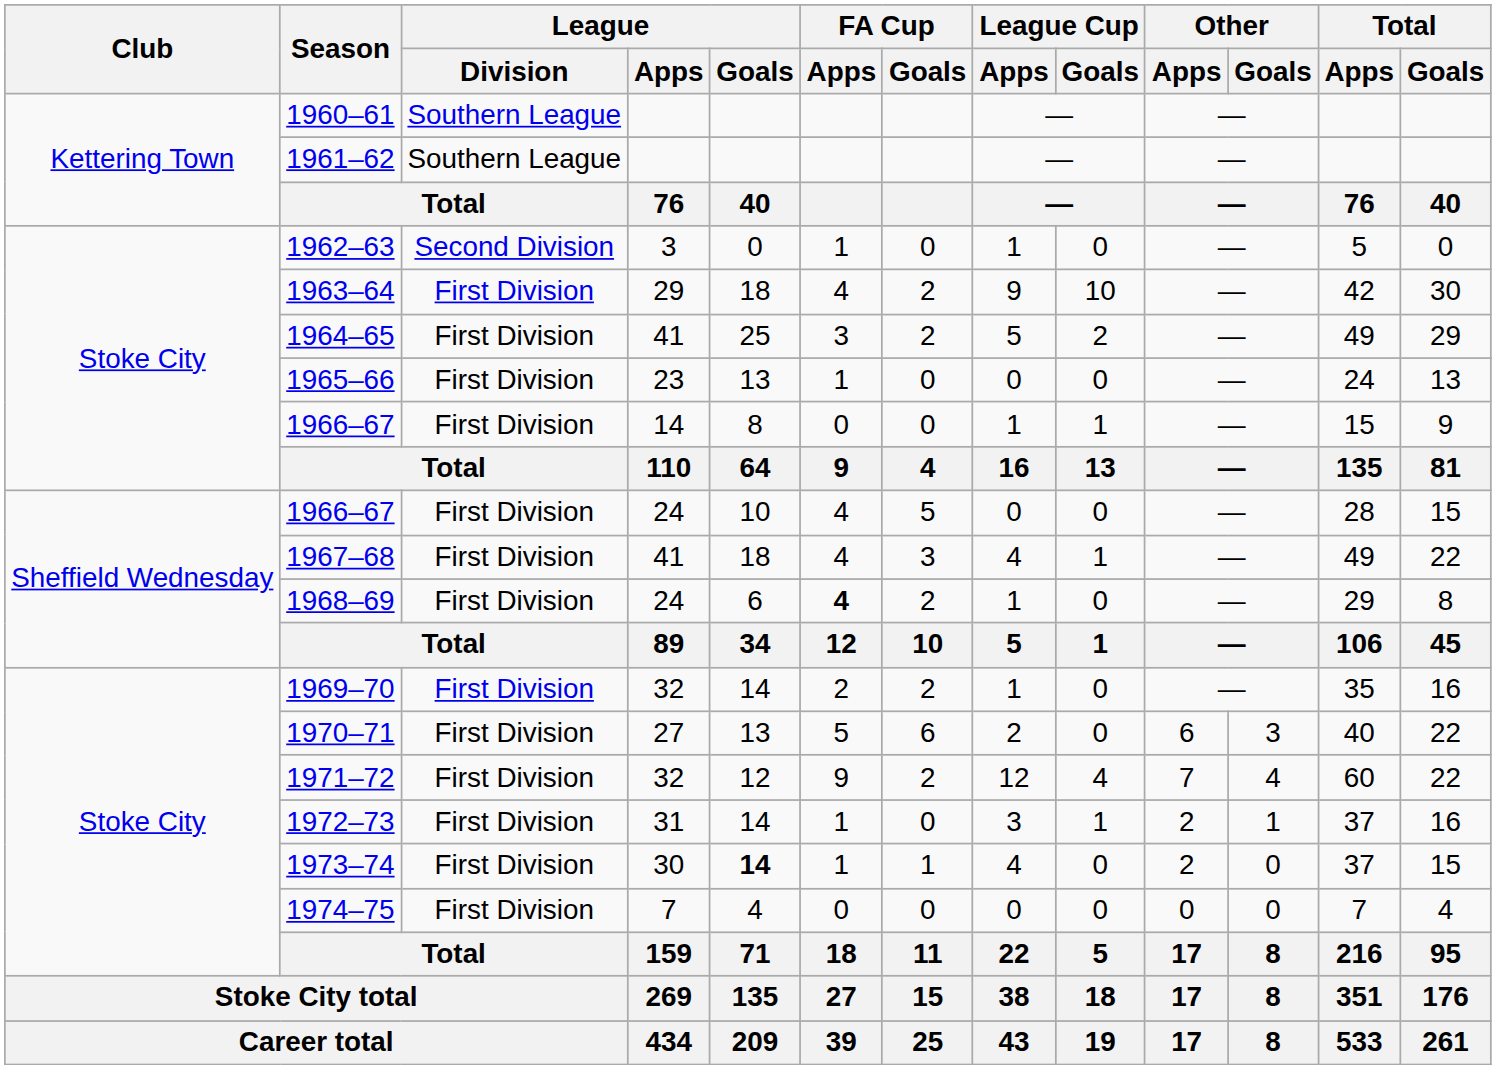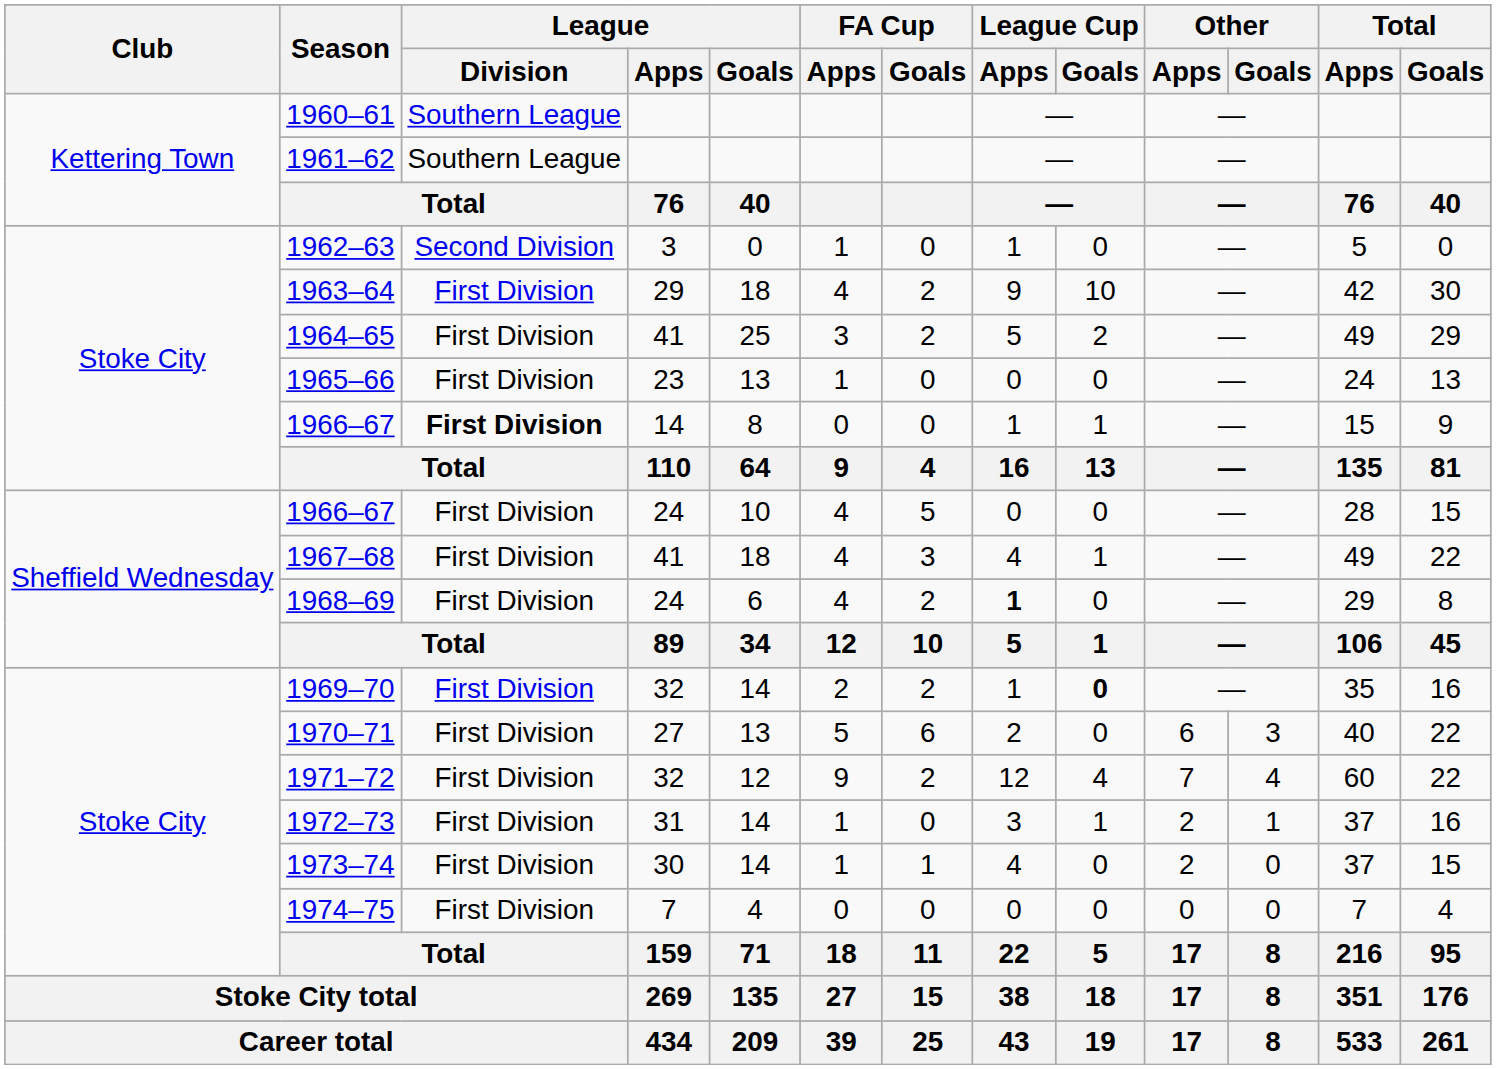(514, 423) normal -> (514, 423) bold
(841, 600) bold -> (841, 600) normal
(1014, 600) normal -> (1014, 600) bold
(1100, 688) normal -> (1100, 688) bold
(755, 865) bold -> (755, 865) normal
